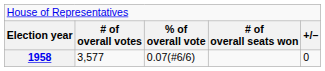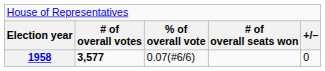(91, 58) normal -> (91, 58) bold
